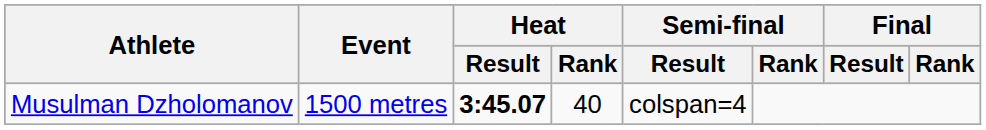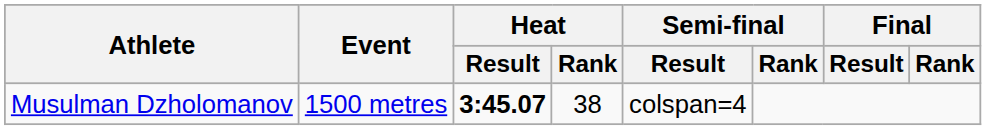(588, 104) 40 -> (588, 104) 38
